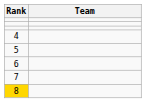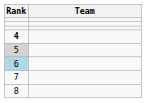(16, 37) normal -> (16, 37) bold
(16, 50) no background -> (16, 50) lightgrey background
(16, 64) no background -> (16, 64) lightblue background
(16, 91) gold background -> (16, 91) no background
